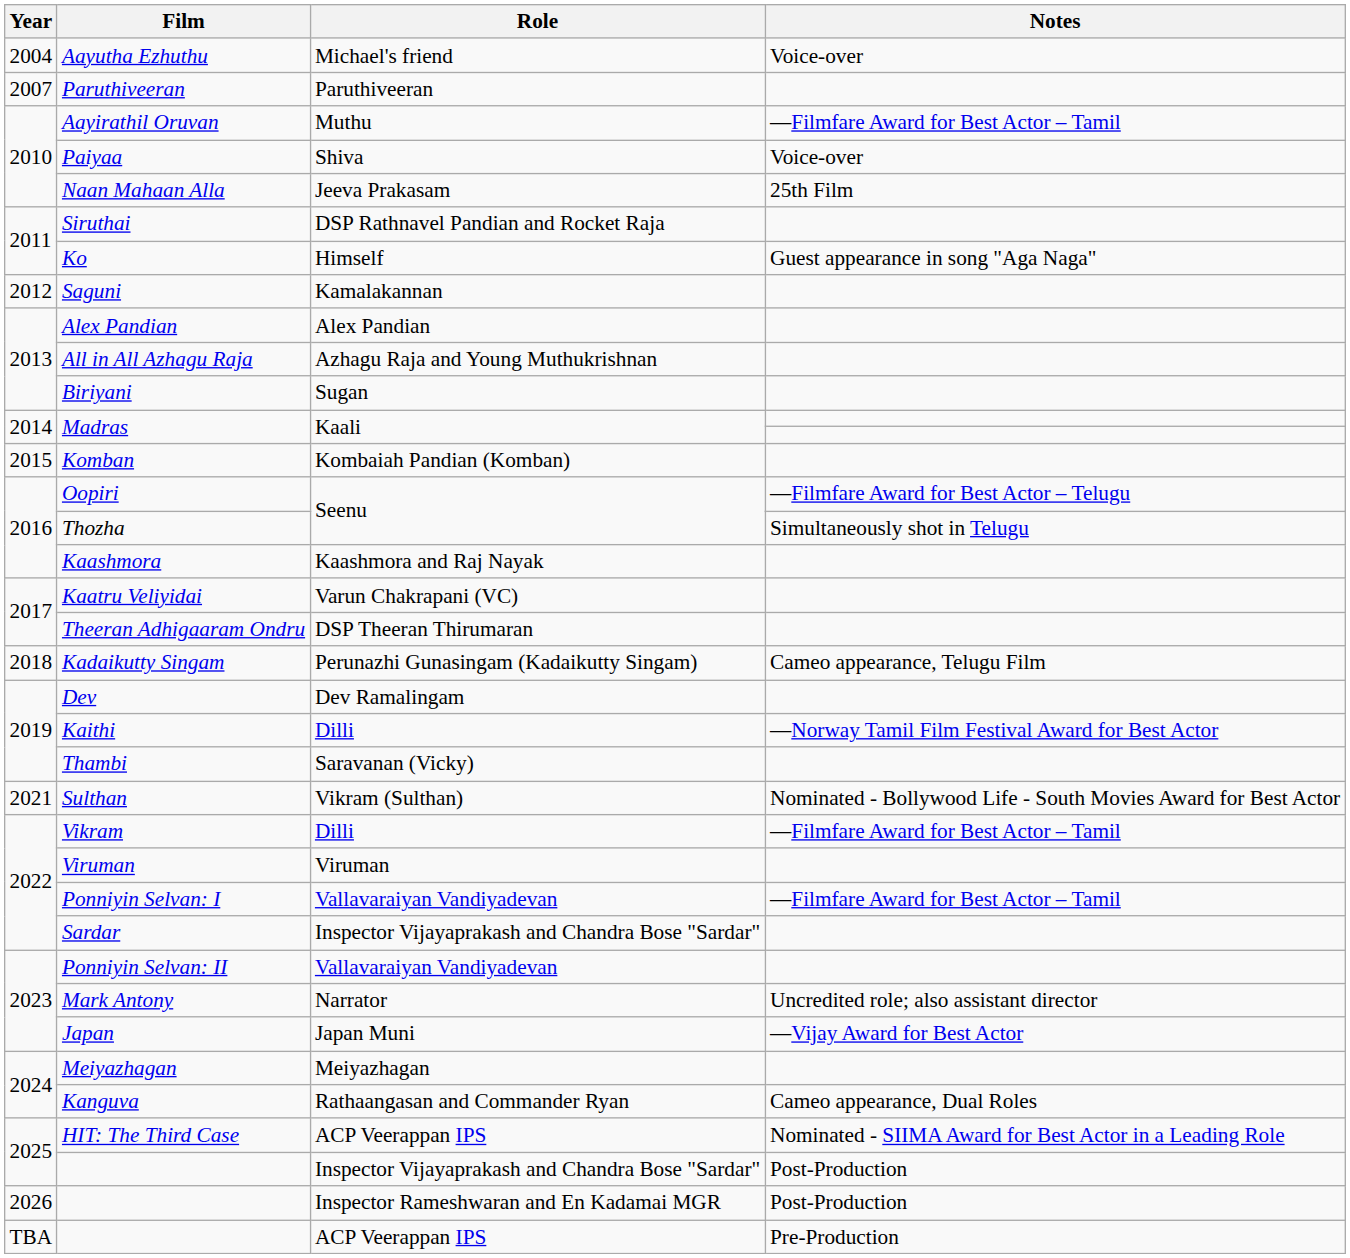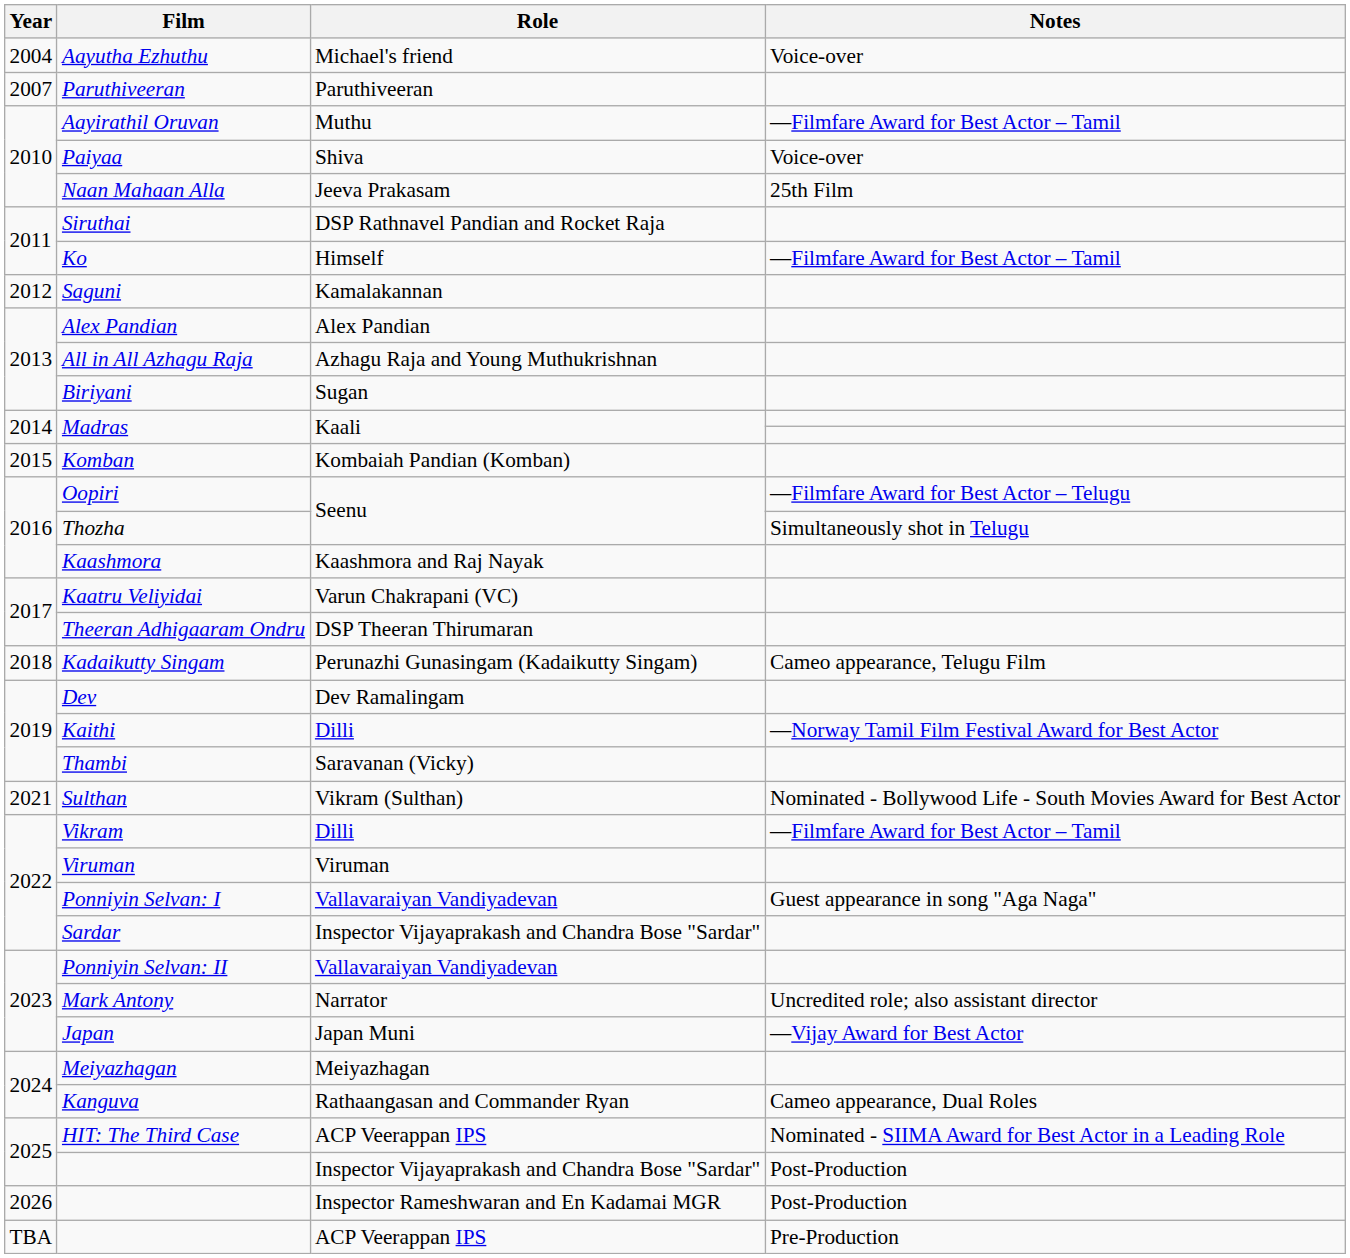(933, 257) Guest appearance in song "Aga Naga" -> (945, 257) —Filmfare Award for Best Actor – Tamil
(945, 898) —Filmfare Award for Best Actor – Tamil -> (933, 898) Guest appearance in song "Aga Naga"
